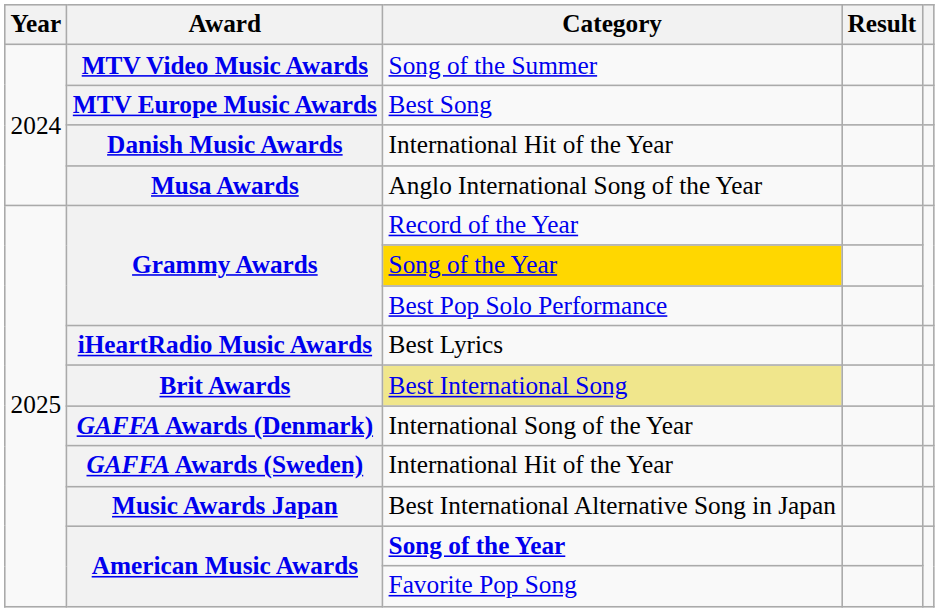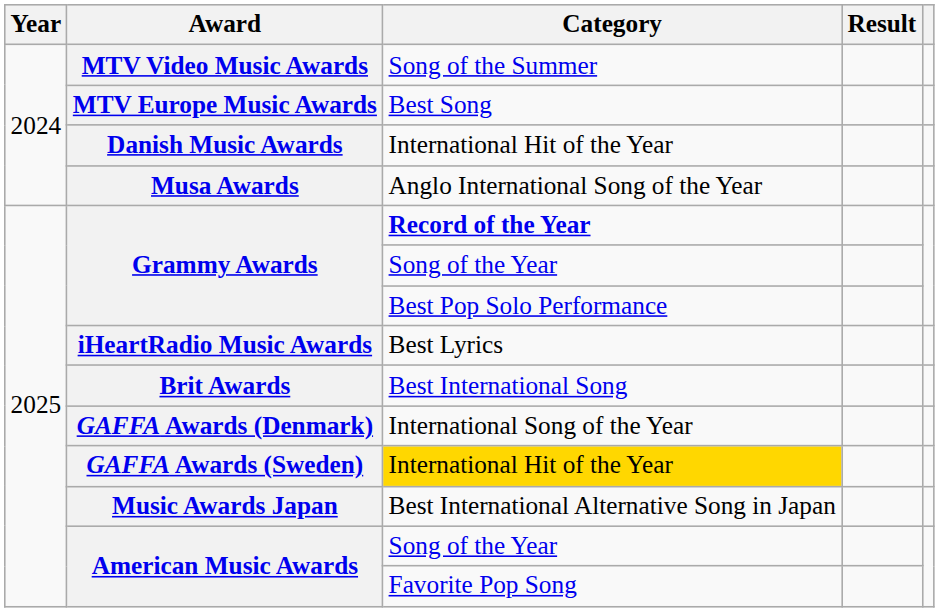(483, 225) normal -> (490, 225) bold
(473, 265) gold background -> (473, 265) no background
(508, 385) khaki background -> (508, 385) no background
(531, 465) no background -> (531, 465) gold background
(477, 545) bold -> (473, 545) normal
